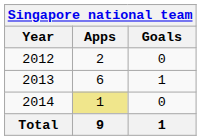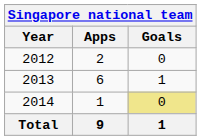(100, 103) khaki background -> (100, 103) no background
(162, 103) no background -> (162, 103) khaki background
